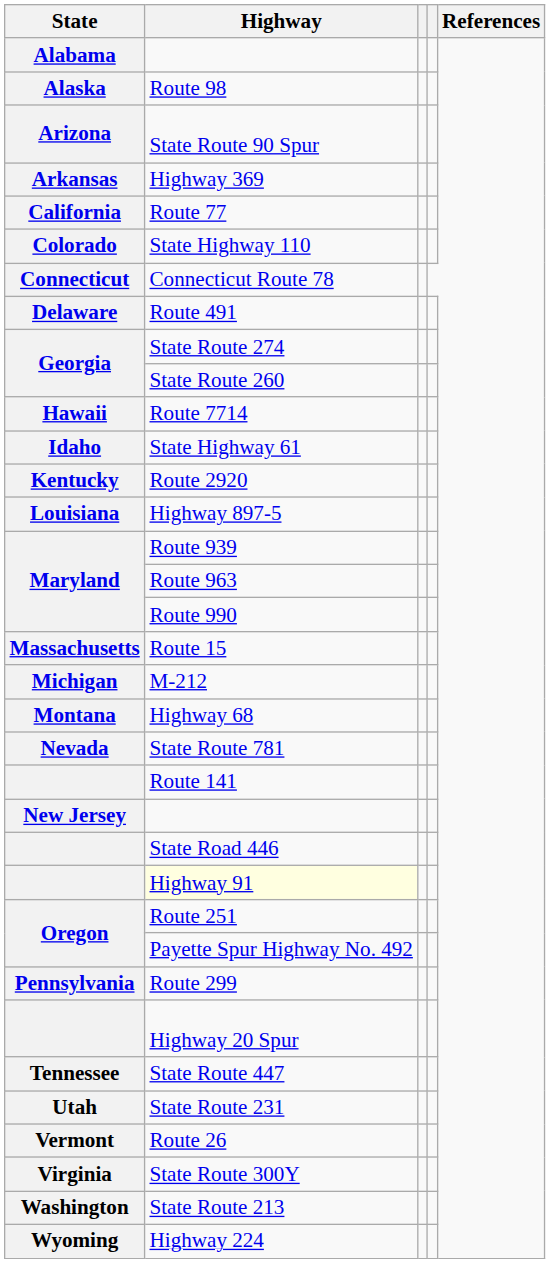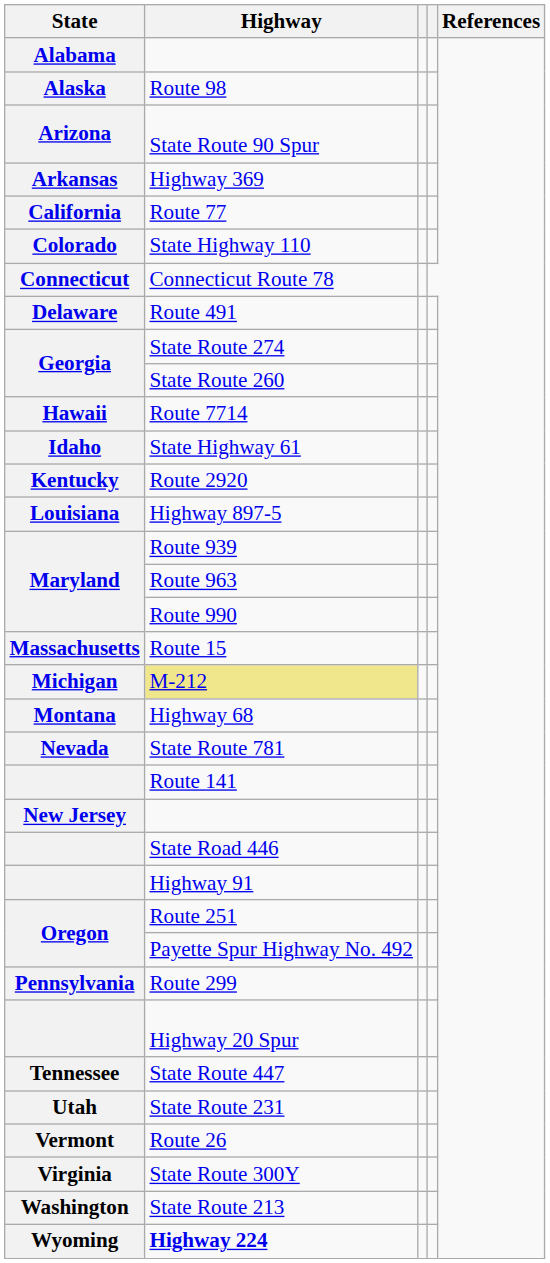(178, 681) no background -> (178, 681) khaki background
(201, 882) lightyellow background -> (201, 882) no background
(207, 1241) normal -> (208, 1241) bold
